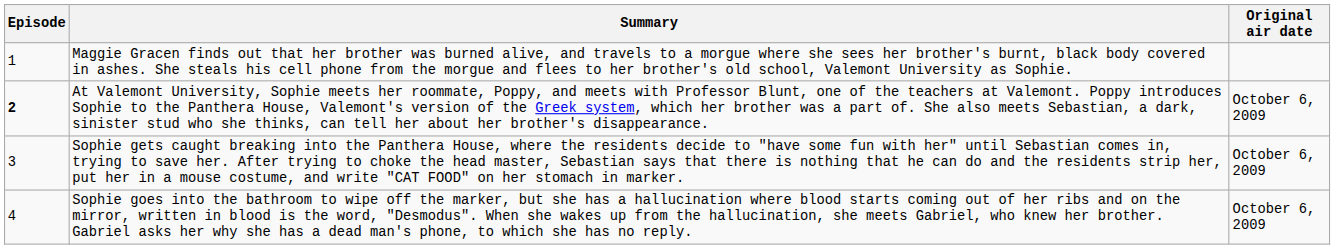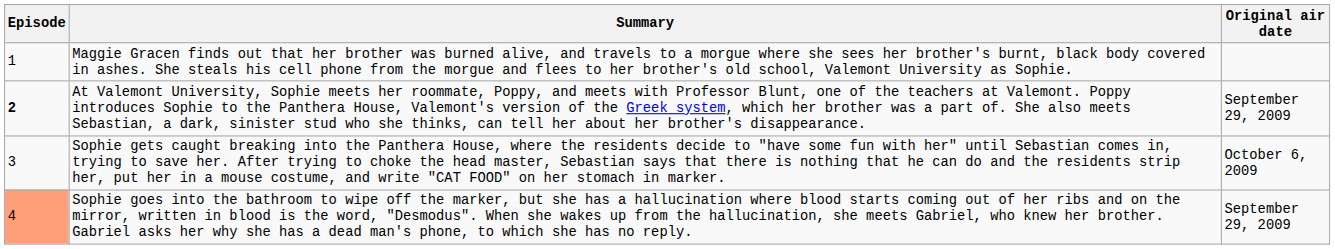(1274, 108) October 6, 2009 -> (1262, 108) September 29, 2009
(12, 217) no background -> (12, 217) lightsalmon background
(1274, 217) October 6, 2009 -> (1262, 217) September 29, 2009
